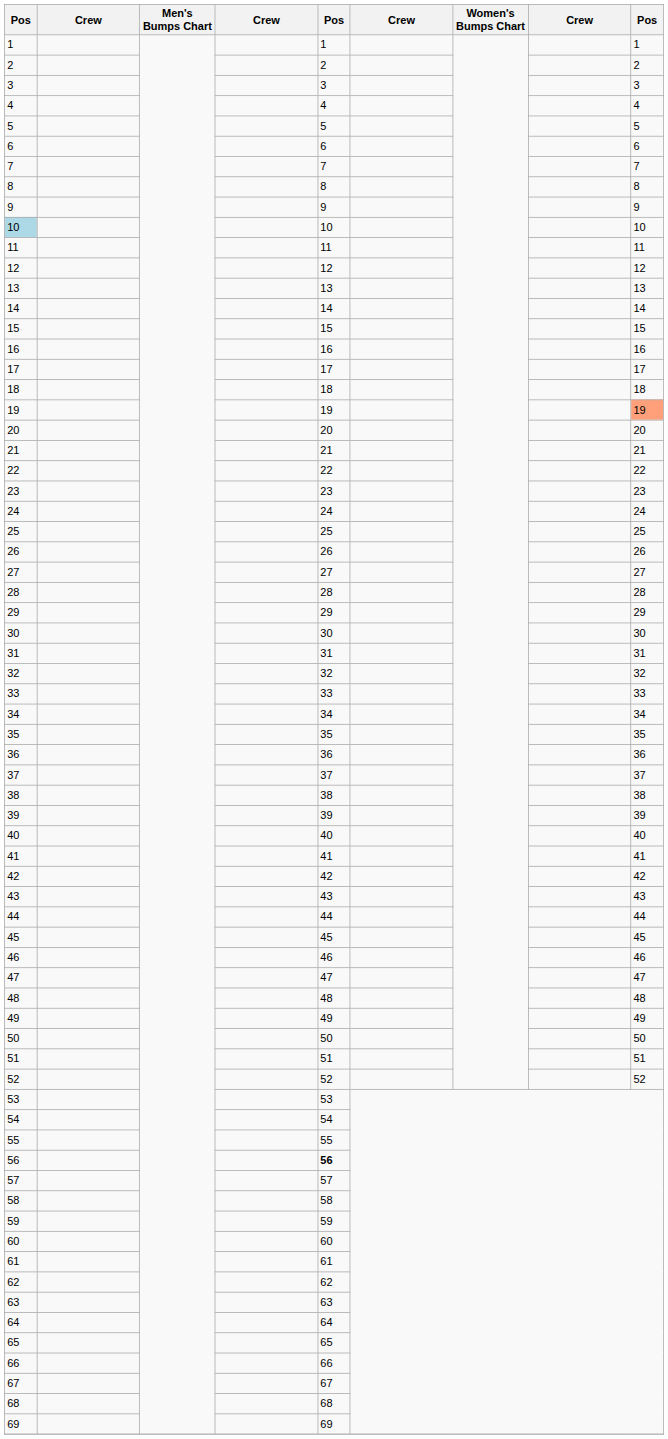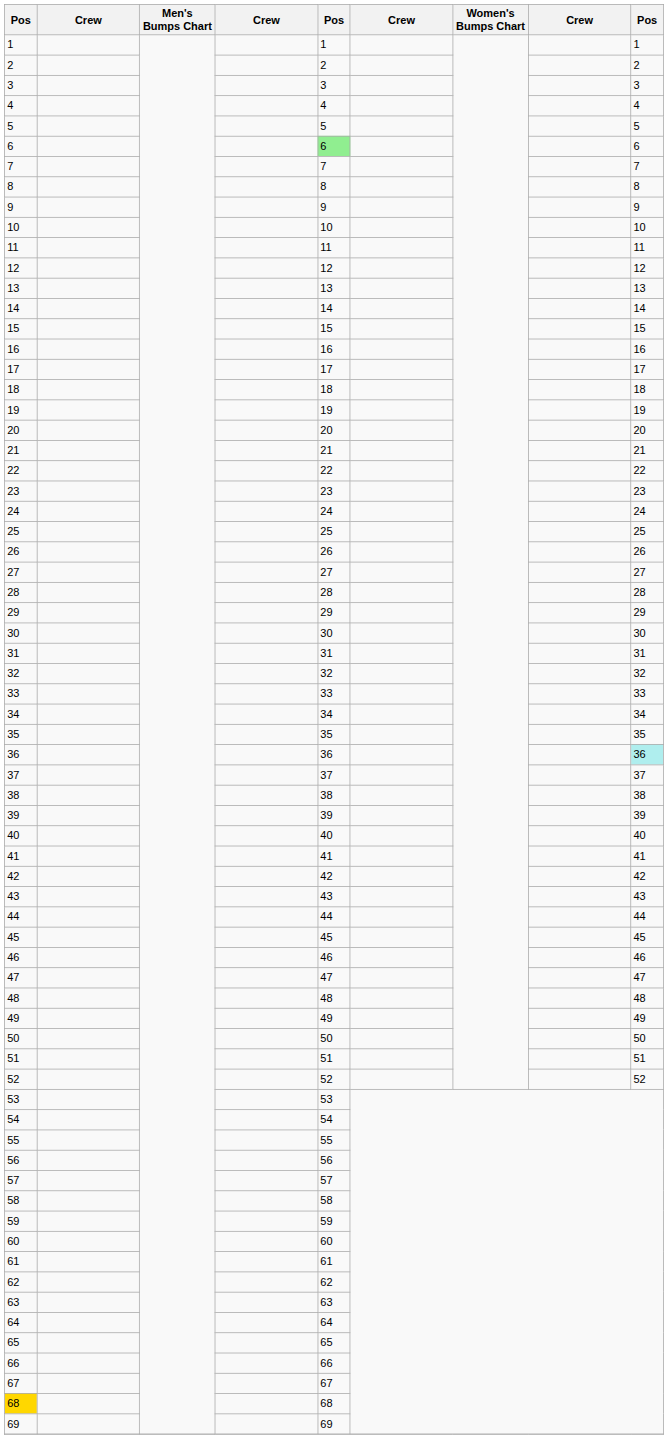(323, 146) no background -> (323, 146) lightgreen background
(13, 227) lightblue background -> (13, 227) no background
(640, 410) lightsalmon background -> (640, 410) no background
(640, 754) no background -> (640, 754) paleturquoise background
(326, 1160) bold -> (326, 1160) normal
(13, 1403) no background -> (13, 1403) gold background
